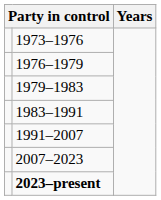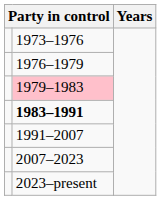(49, 87) no background -> (50, 87) pink background
(49, 111) normal -> (50, 111) bold
(58, 183) bold -> (56, 183) normal
